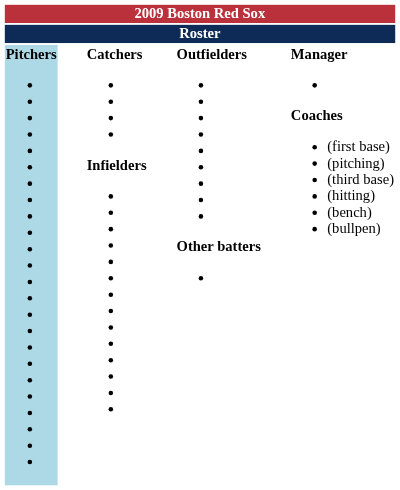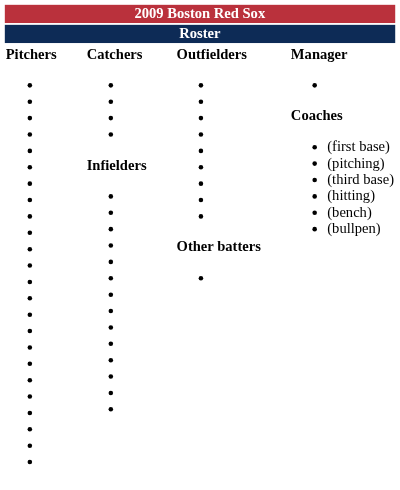(31, 258) lightblue background -> (31, 258) no background
